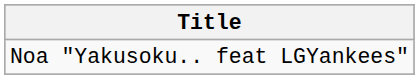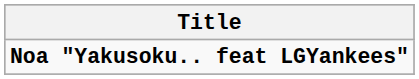(209, 57) normal -> (209, 57) bold
